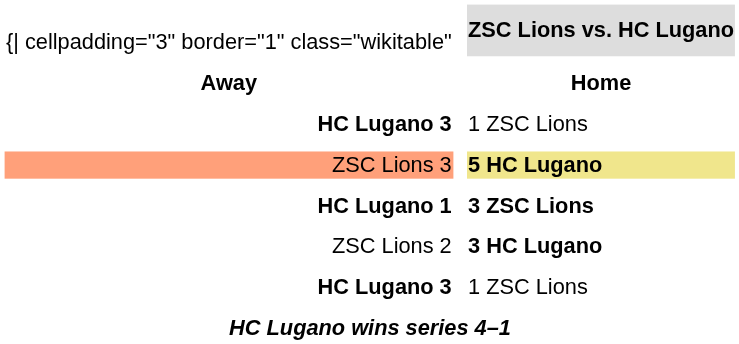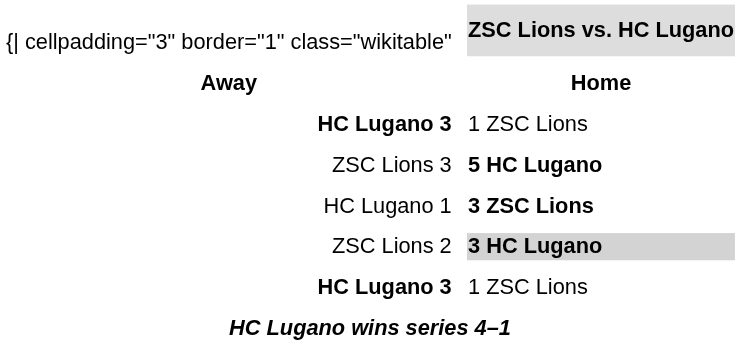(392, 164) lightsalmon background -> (392, 164) no background
(535, 164) khaki background -> (535, 164) no background
(385, 205) bold -> (388, 205) normal
(535, 246) no background -> (535, 246) lightgrey background
